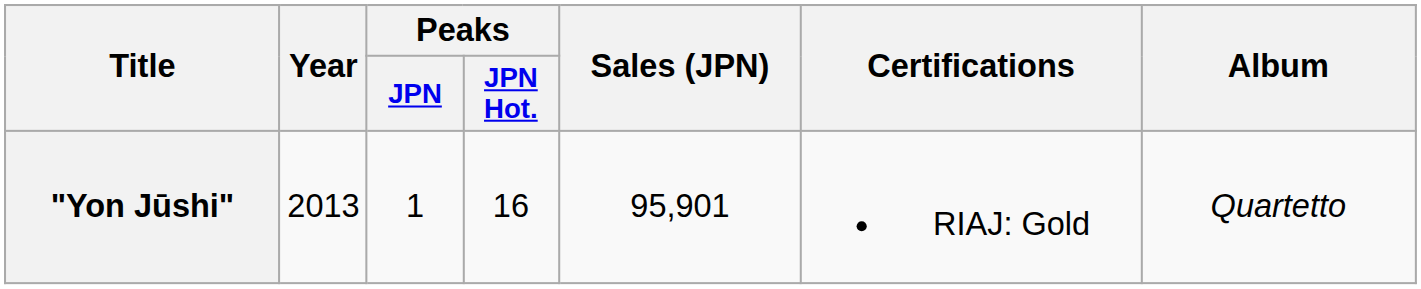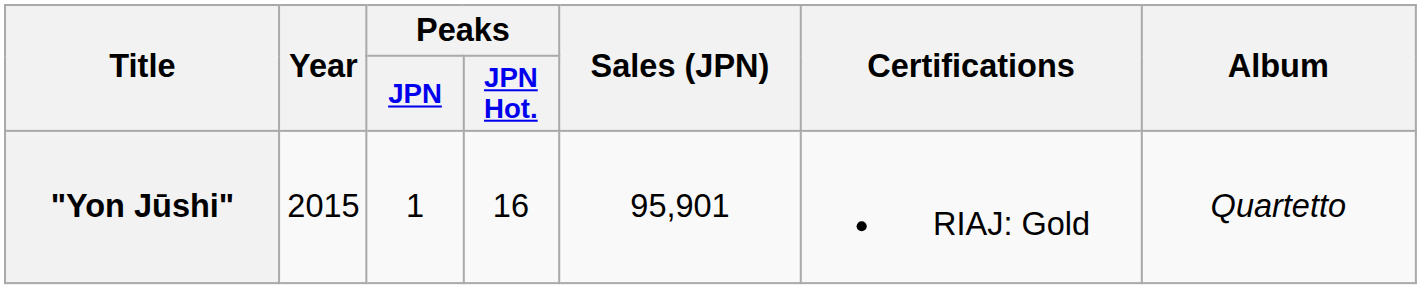(323, 206) 2013 -> (323, 206) 2015
